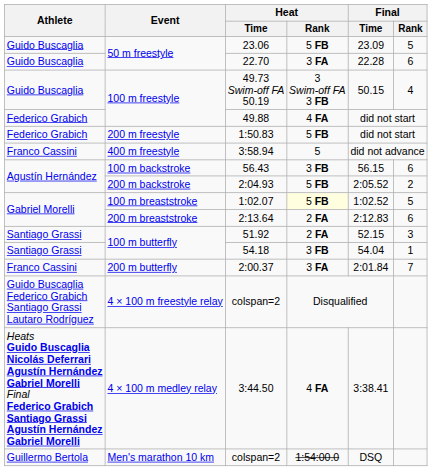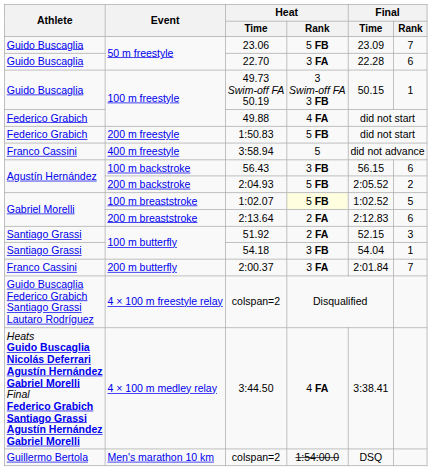(410, 45) 5 -> (410, 45) 7
(410, 90) 4 -> (410, 90) 1
